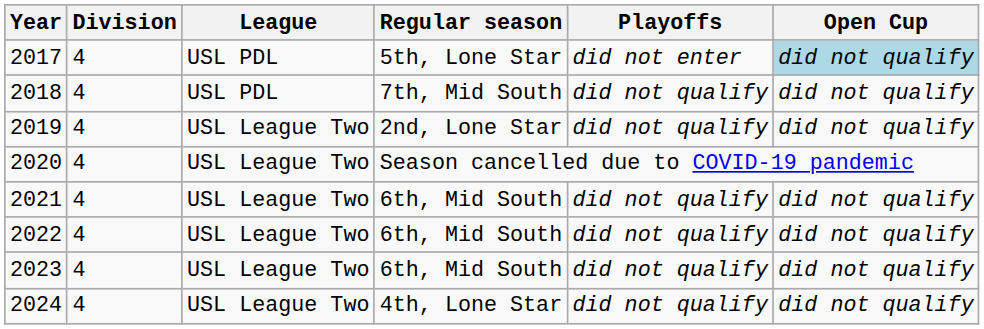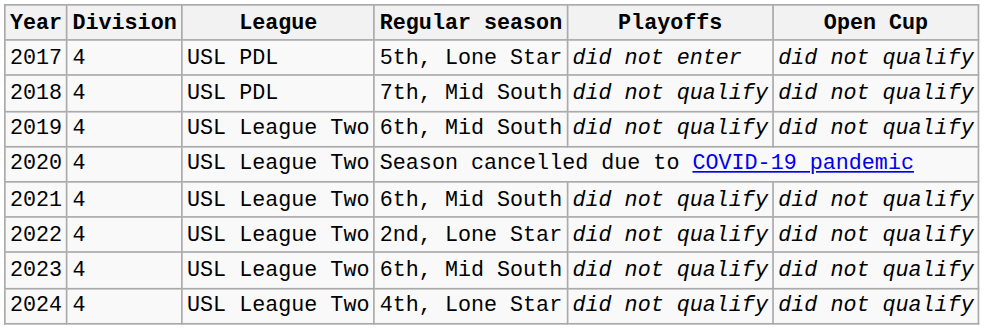(876, 58) lightblue background -> (876, 58) no background
(471, 129) 2nd, Lone Star -> (471, 129) 6th, Mid South
(471, 235) 6th, Mid South -> (471, 235) 2nd, Lone Star
